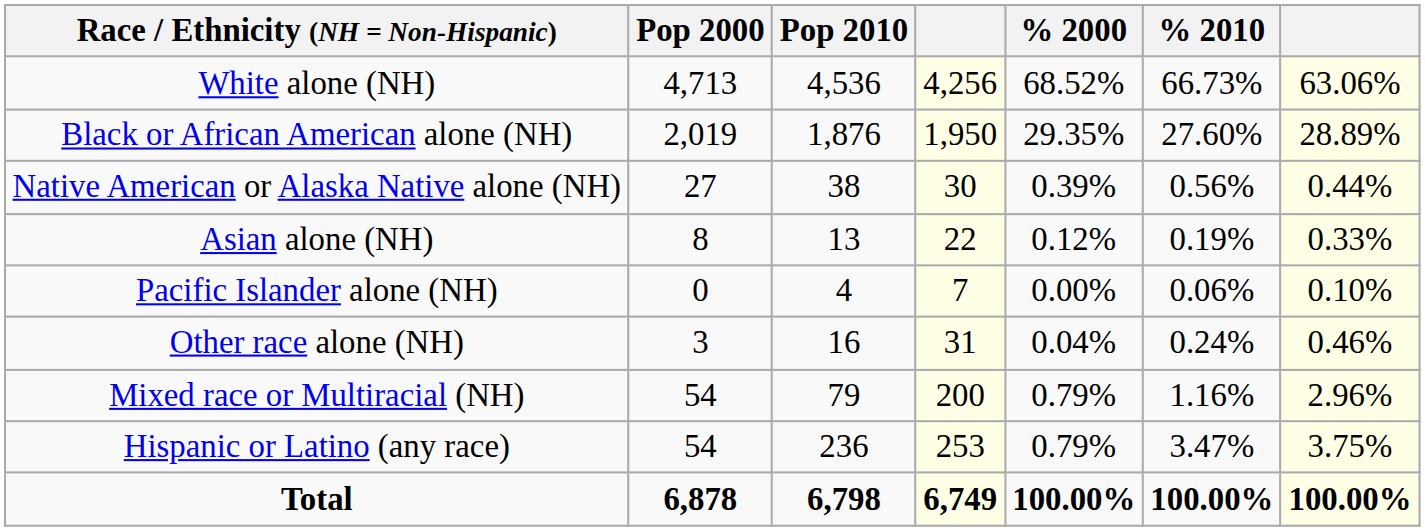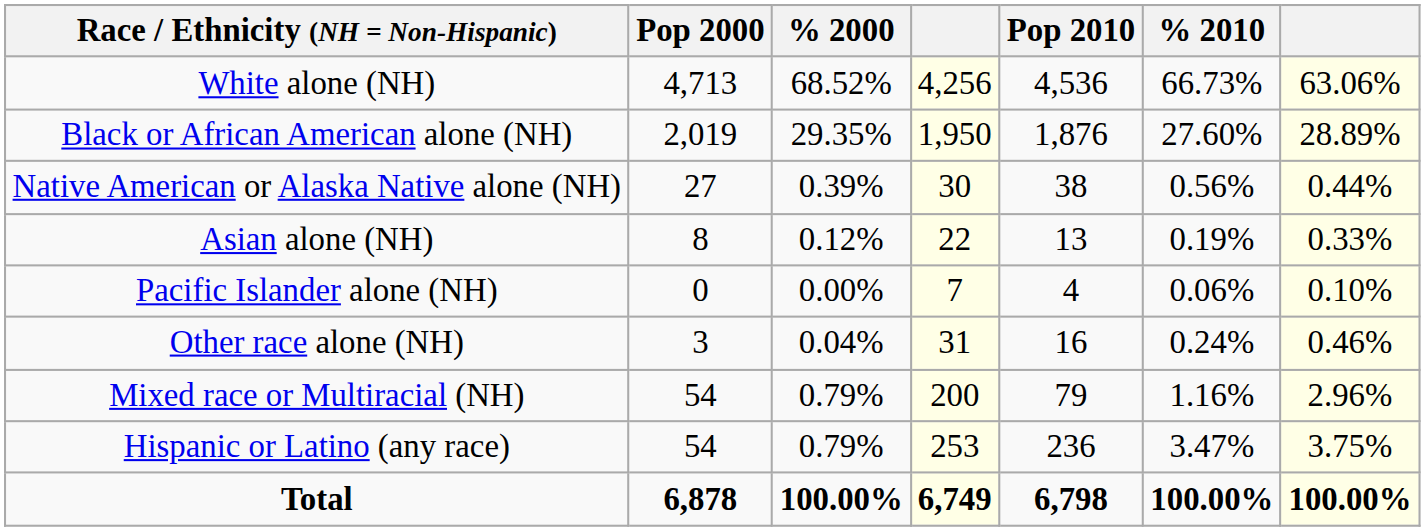columns swapped: (844, 30) <-> (1074, 30)
